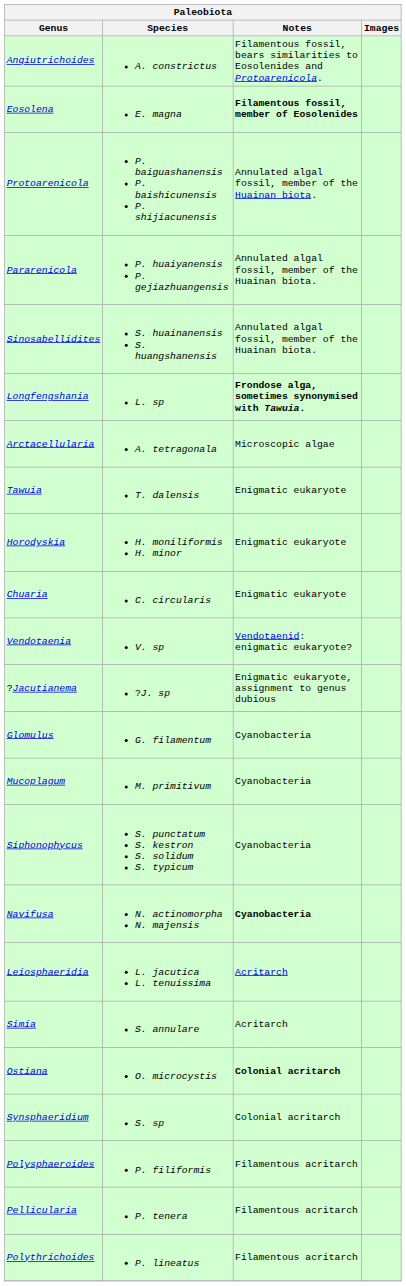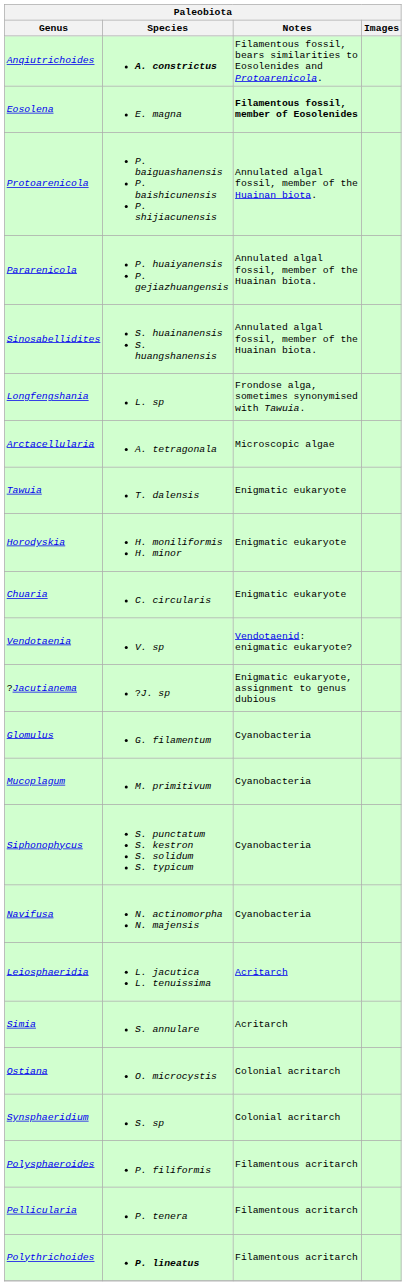(168, 67) normal -> (168, 67) bold
(297, 397) bold -> (297, 397) normal
(273, 914) bold -> (273, 914) normal
(288, 1071) bold -> (288, 1071) normal
(168, 1263) normal -> (168, 1263) bold
